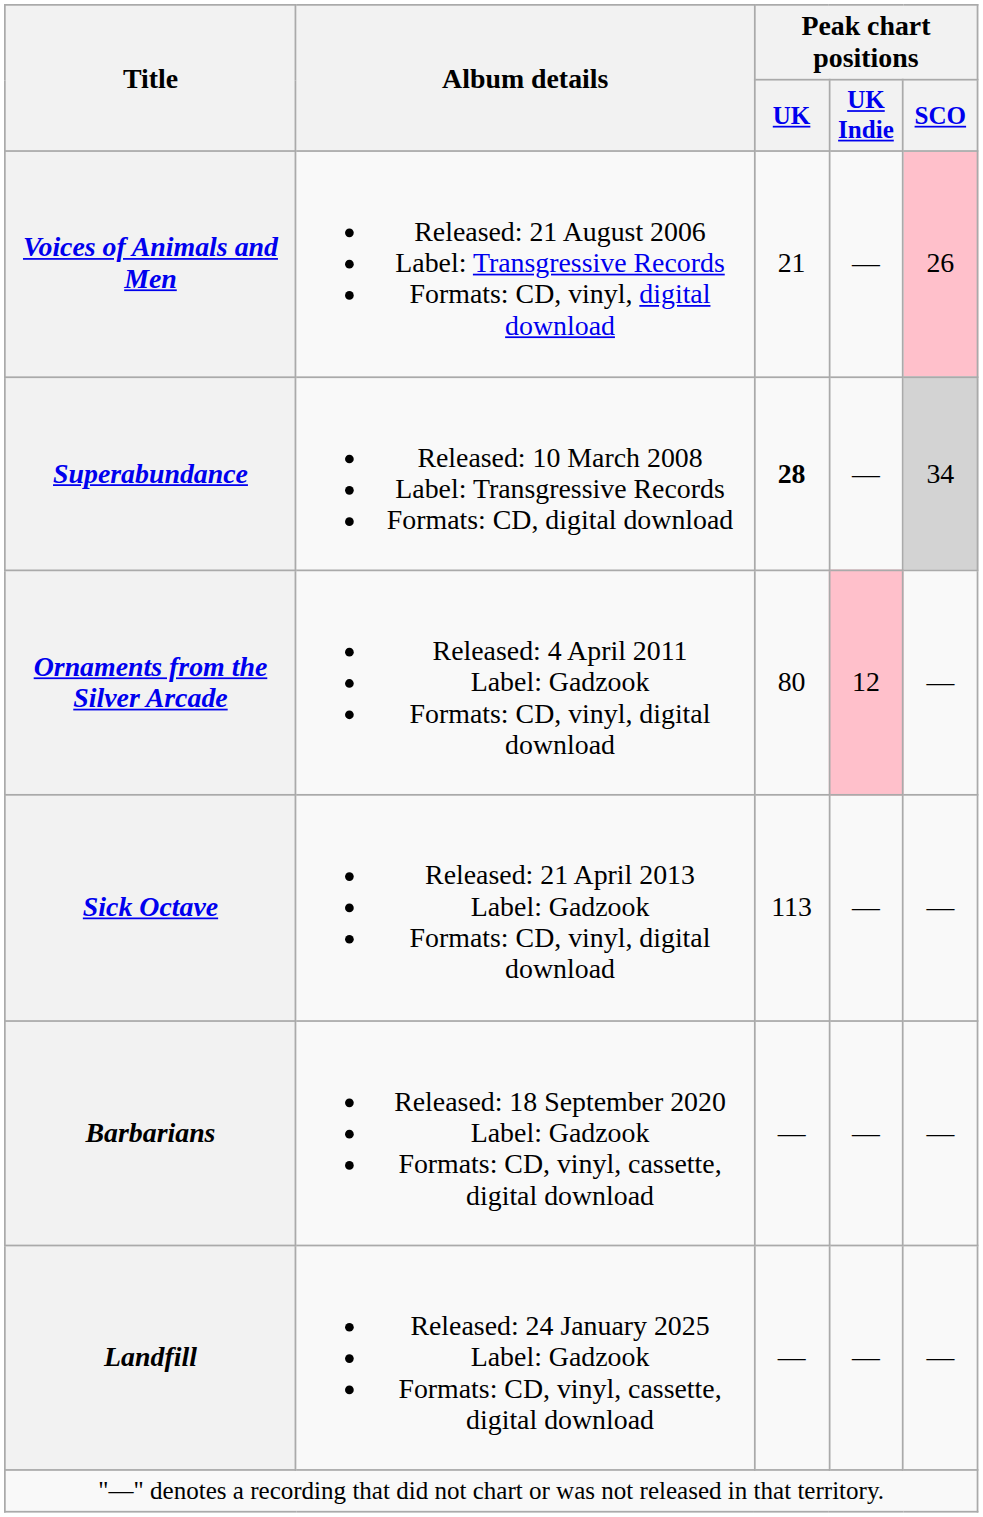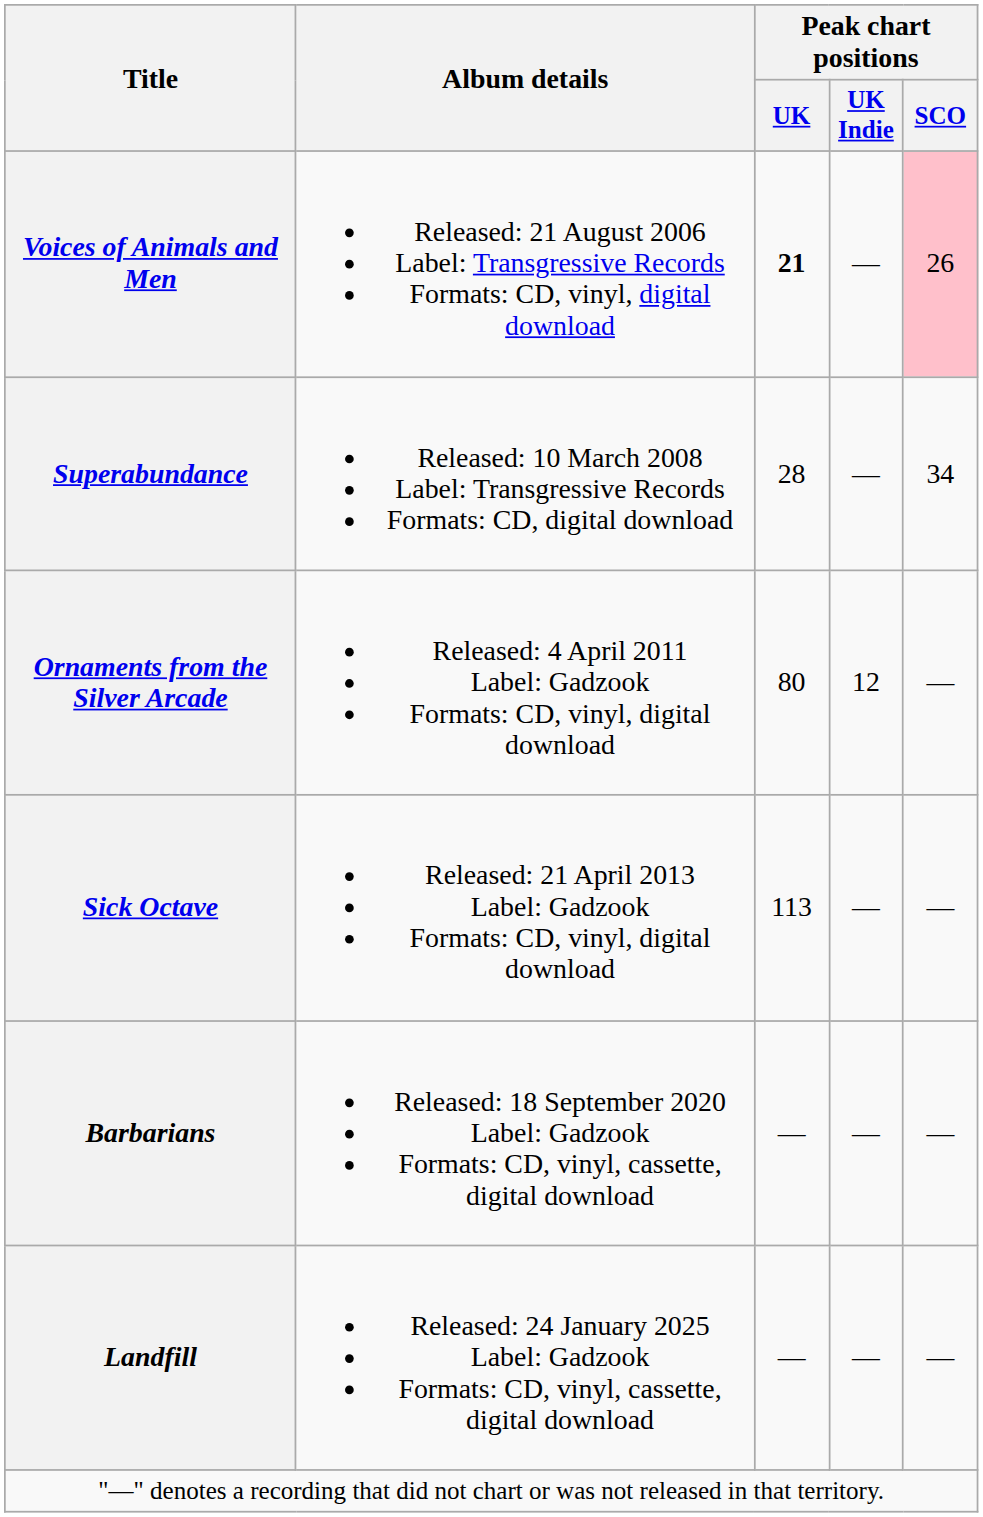(792, 263) normal -> (792, 263) bold
(792, 472) bold -> (792, 472) normal
(940, 472) lightgrey background -> (940, 472) no background
(866, 682) pink background -> (866, 682) no background
